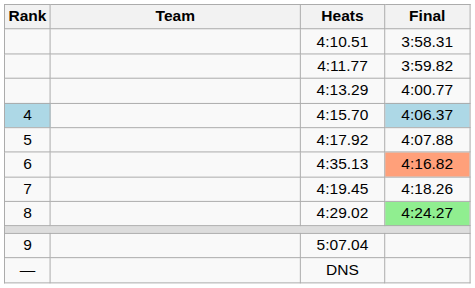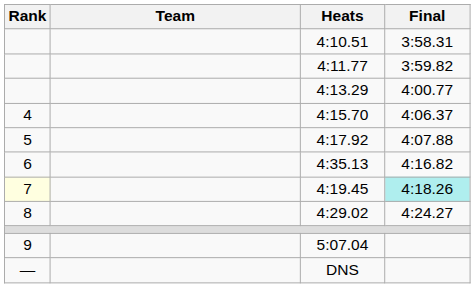(27, 115) lightblue background -> (27, 115) no background
(427, 115) lightblue background -> (427, 115) no background
(427, 164) lightsalmon background -> (427, 164) no background
(27, 189) no background -> (27, 189) lightyellow background
(427, 189) no background -> (427, 189) paleturquoise background
(427, 213) lightgreen background -> (427, 213) no background
